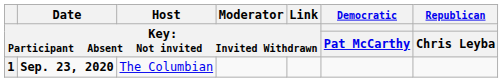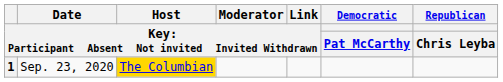(67, 67) bold -> (67, 67) normal
(166, 67) no background -> (166, 67) gold background
